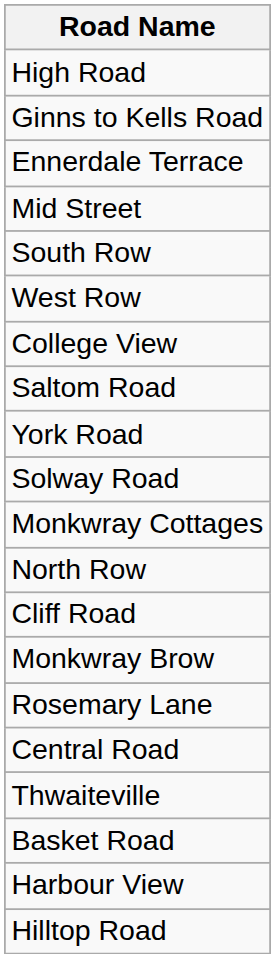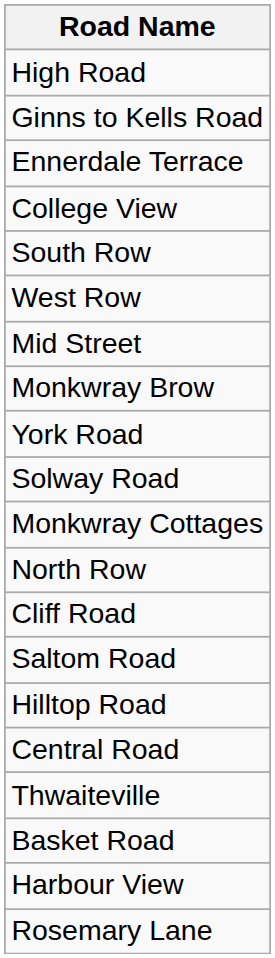(76, 207) Mid Street -> (94, 207) College View
(94, 343) College View -> (76, 343) Mid Street
(94, 388) Saltom Road -> (113, 388) Monkwray Brow
(113, 659) Monkwray Brow -> (94, 659) Saltom Road
(112, 704) Rosemary Lane -> (89, 704) Hilltop Road
(89, 930) Hilltop Road -> (112, 930) Rosemary Lane
